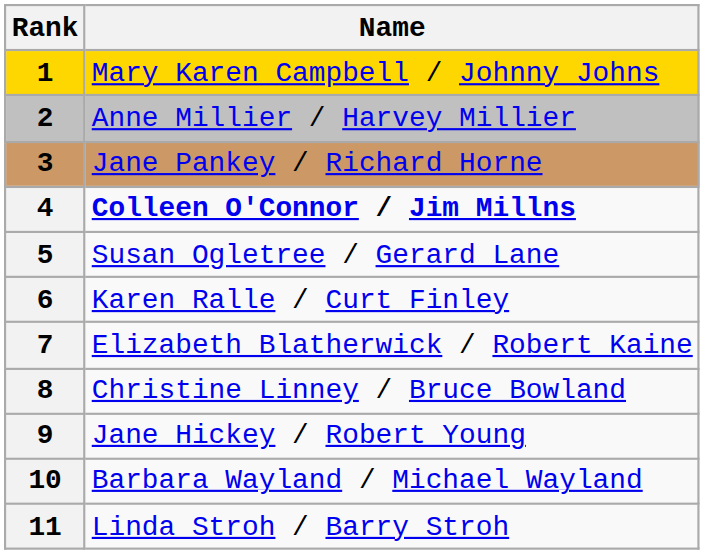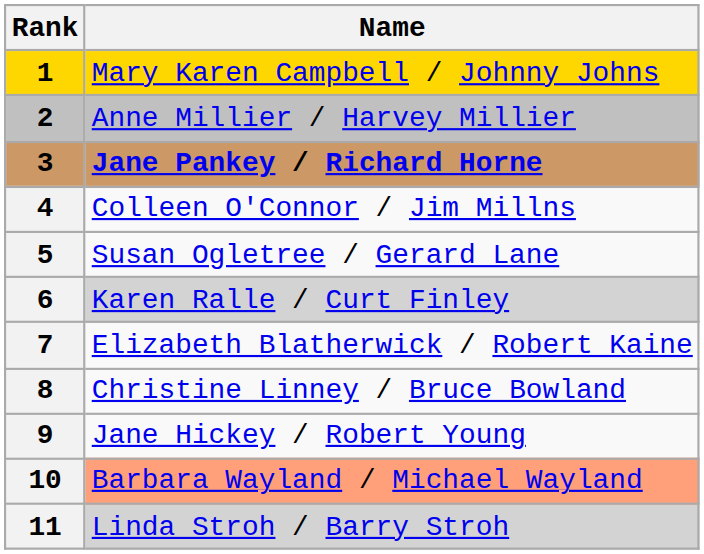(317, 164) normal -> (317, 164) bold
(334, 209) bold -> (334, 209) normal
(300, 300) no background -> (300, 300) lightgrey background
(367, 481) no background -> (367, 481) lightsalmon background
(300, 526) no background -> (300, 526) lightgrey background
